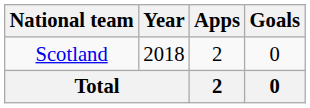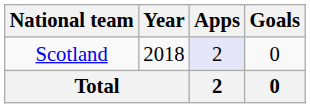(217, 53) no background -> (217, 53) lavender background
